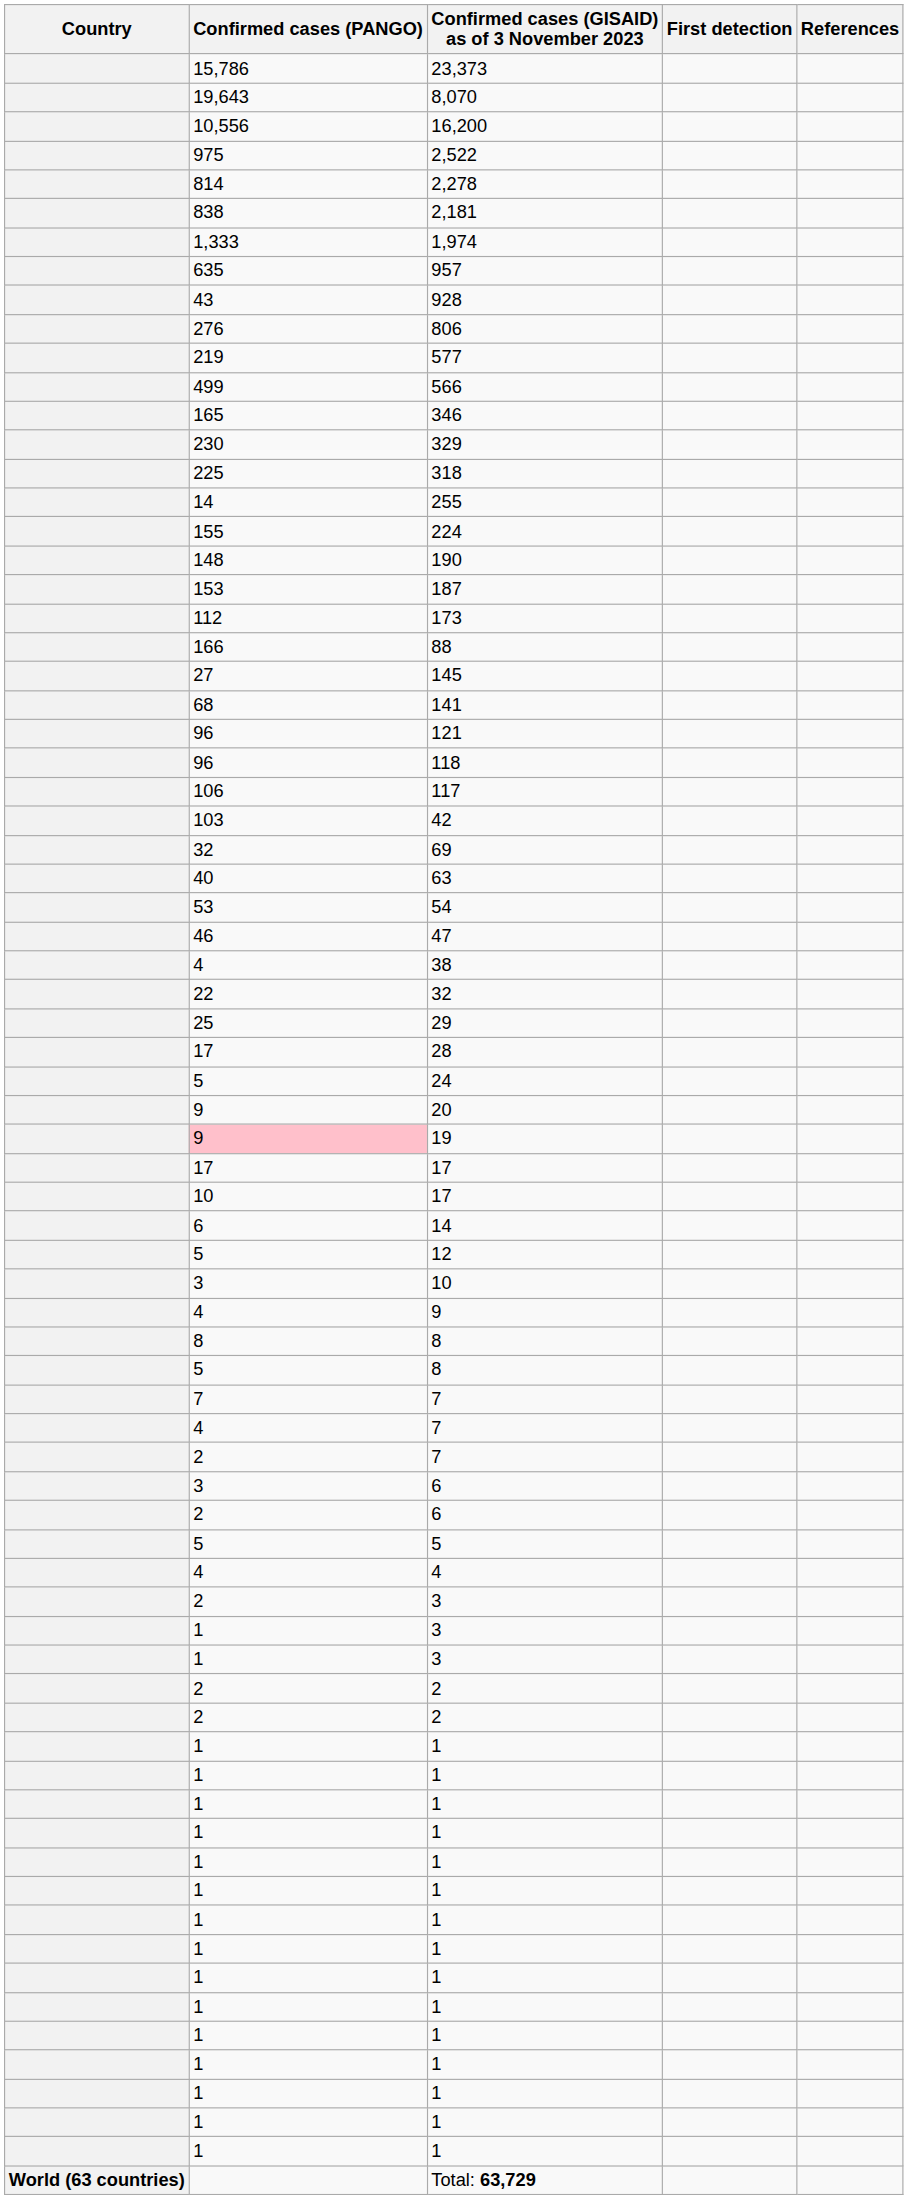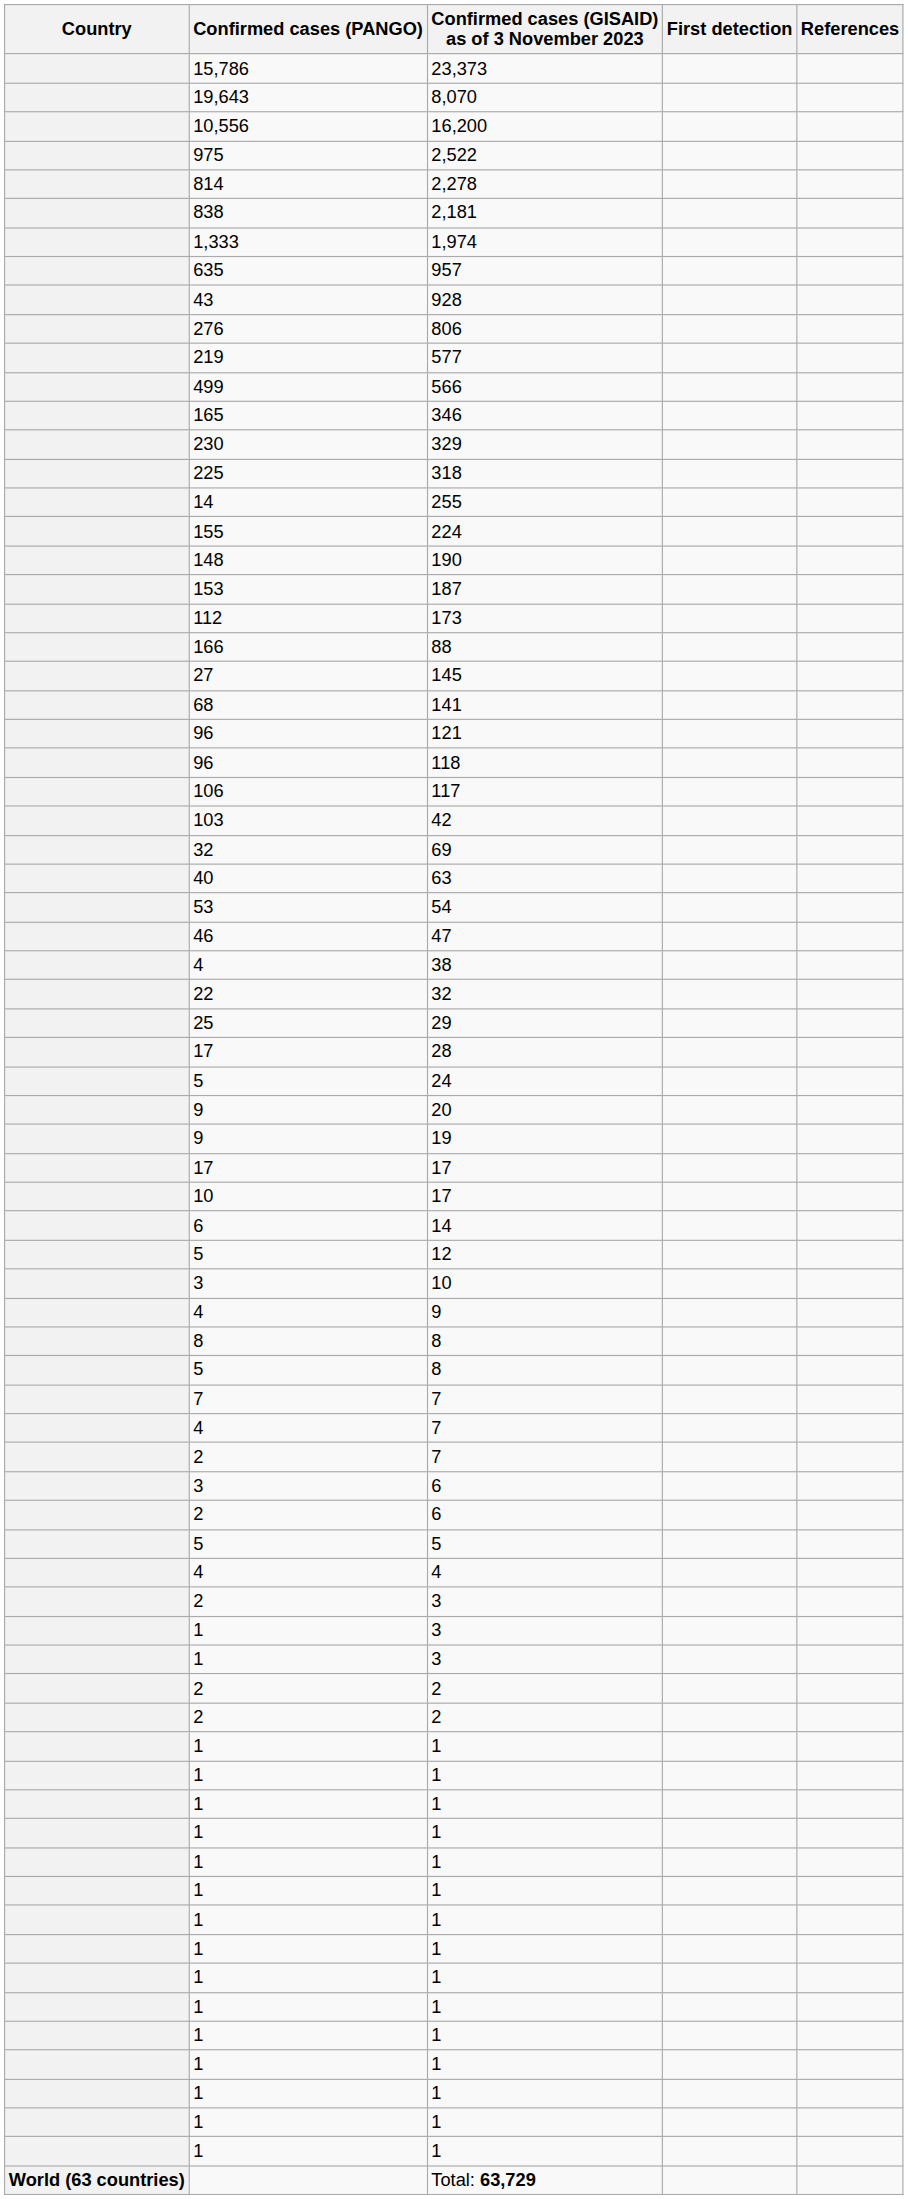(198, 1138) pink background -> (198, 1138) no background
